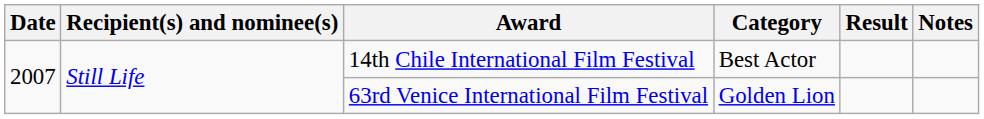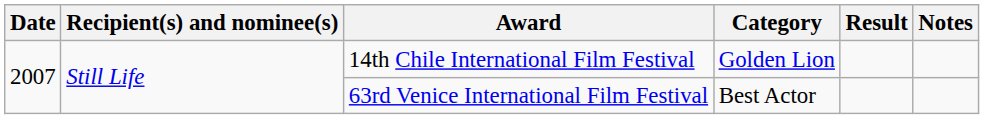(767, 58) Best Actor -> (777, 58) Golden Lion
(777, 95) Golden Lion -> (767, 95) Best Actor
